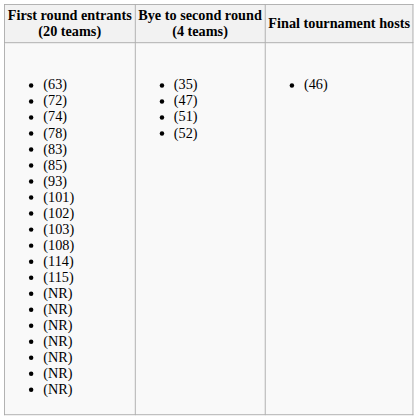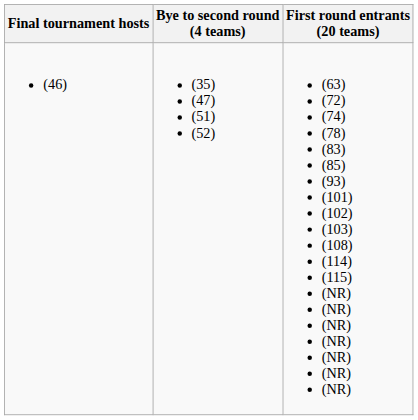columns swapped: (339, 23) <-> (70, 23)
